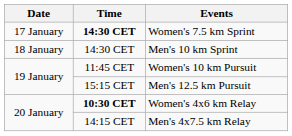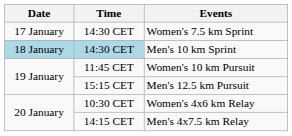(109, 31) bold -> (109, 31) normal
(39, 49) no background -> (39, 49) lightblue background
(109, 49) no background -> (109, 49) lightblue background
(109, 103) bold -> (109, 103) normal
